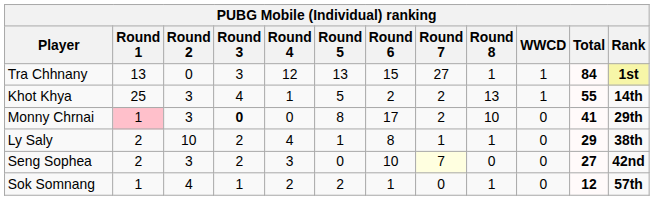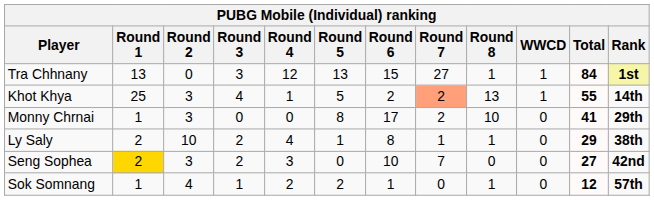(441, 96) no background -> (441, 96) lightsalmon background
(138, 118) pink background -> (138, 118) no background
(239, 118) bold -> (239, 118) normal
(138, 162) no background -> (138, 162) gold background
(441, 162) lightyellow background -> (441, 162) no background
